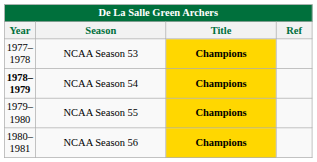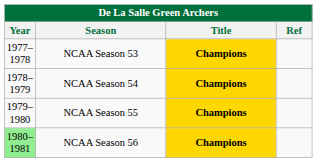(20, 83) bold -> (20, 83) normal
(20, 143) no background -> (20, 143) lightgreen background
